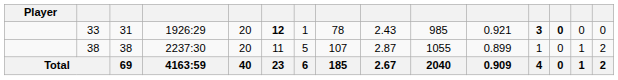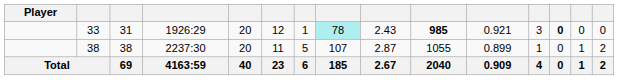(278, 30) bold -> (278, 30) normal
(338, 30) no background -> (338, 30) paleturquoise background
(439, 30) normal -> (439, 30) bold
(539, 30) bold -> (539, 30) normal
